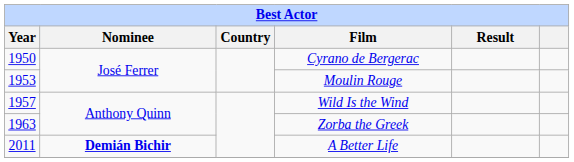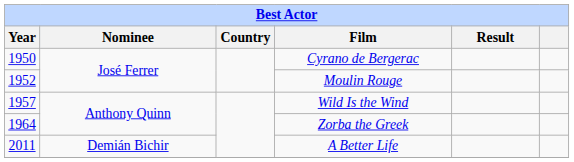(22, 80) 1953 -> (22, 80) 1952
(22, 124) 1963 -> (22, 124) 1964
(128, 146) bold -> (128, 146) normal
